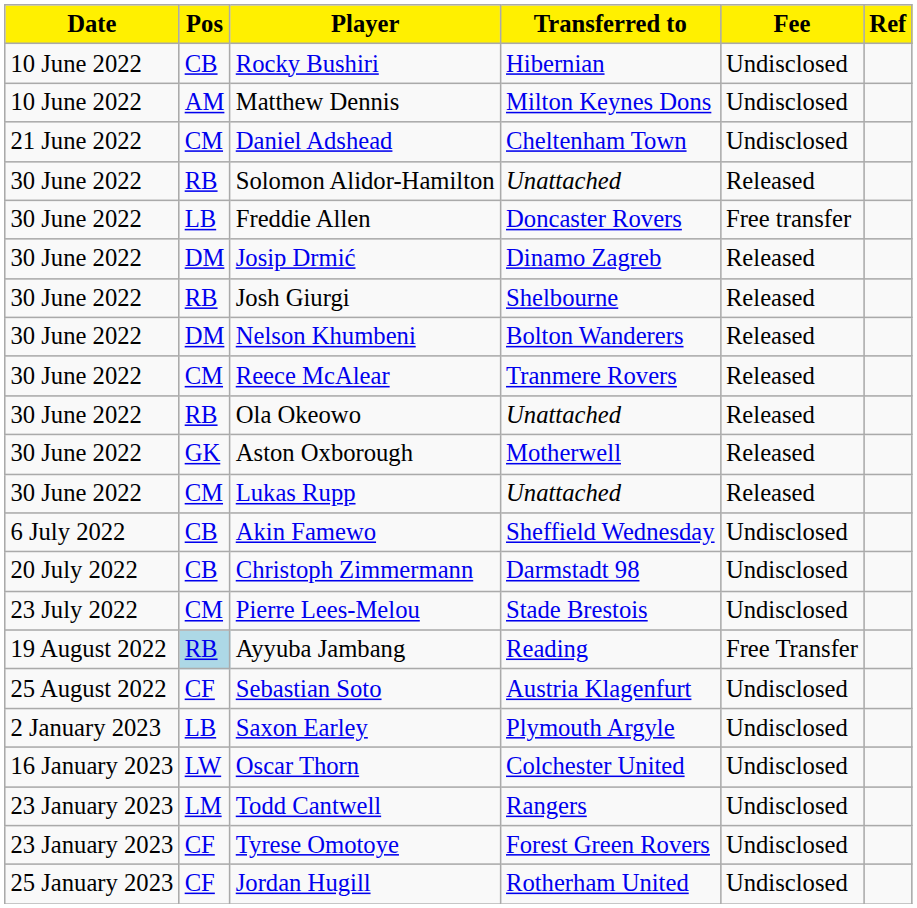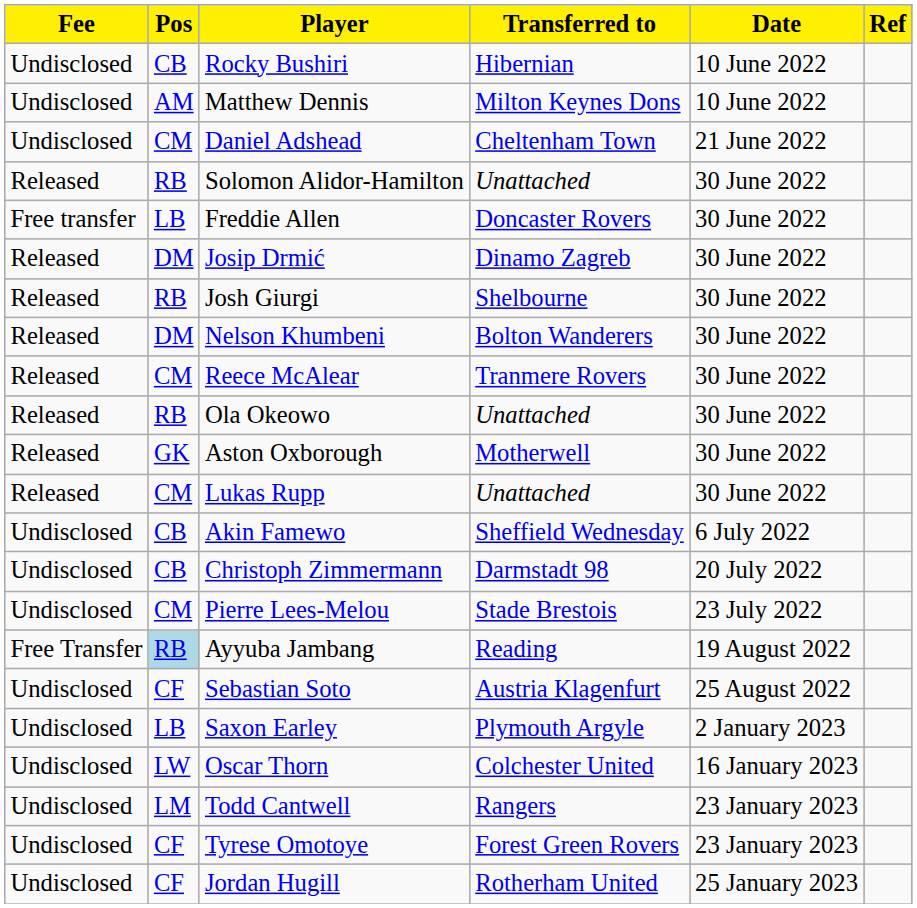columns swapped: (92, 24) <-> (792, 24)
